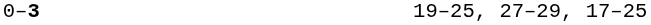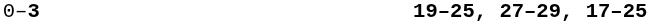(530, 12) normal -> (530, 12) bold
